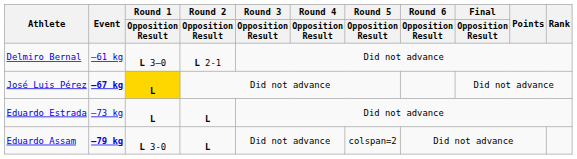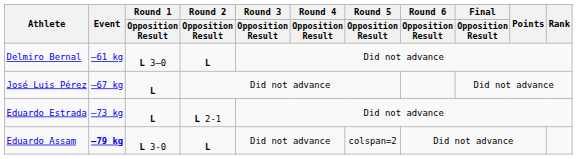(208, 63) L 2-1 -> (208, 63) L
(107, 85) bold -> (107, 85) normal
(153, 91) gold background -> (153, 91) no background
(208, 119) L -> (208, 119) L 2-1
